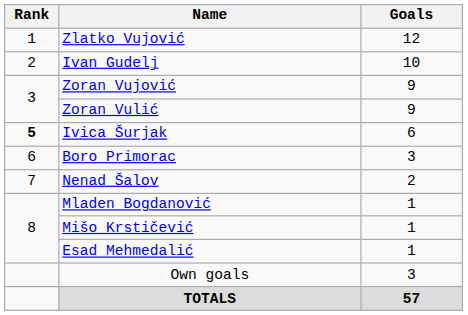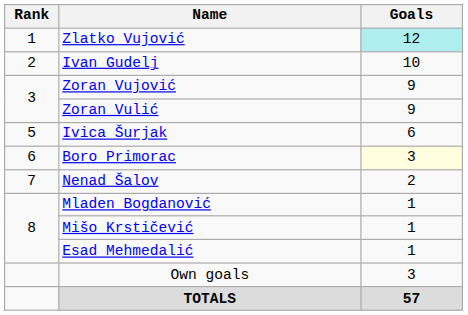(411, 40) no background -> (411, 40) paleturquoise background
(32, 134) bold -> (32, 134) normal
(411, 158) no background -> (411, 158) lightyellow background
